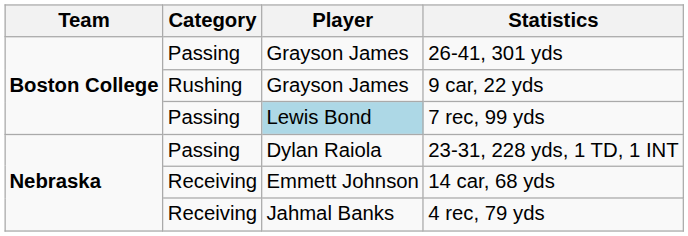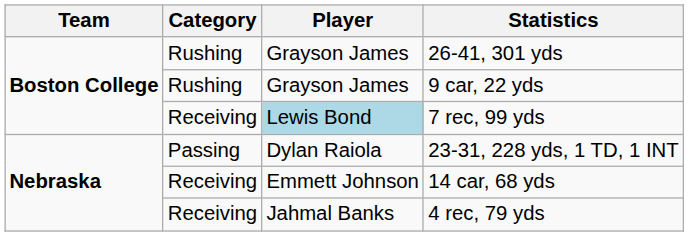(204, 53) Passing -> (205, 53) Rushing
(204, 117) Passing -> (212, 117) Receiving
